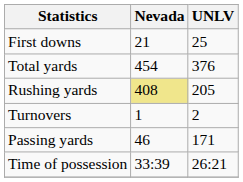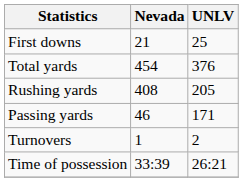(146, 90) khaki background -> (146, 90) no background
rows swapped: (51, 139) <-> (40, 115)
